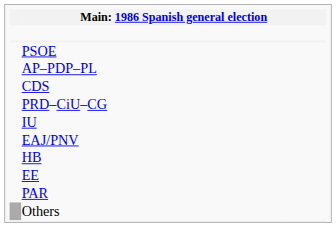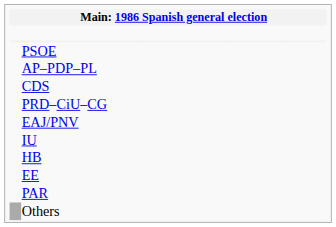rows swapped: (15, 123) <-> (15, 141)
